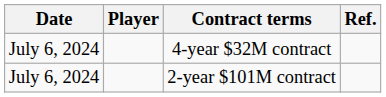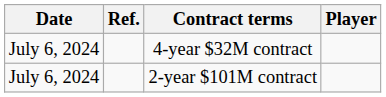columns swapped: (133, 19) <-> (361, 19)
